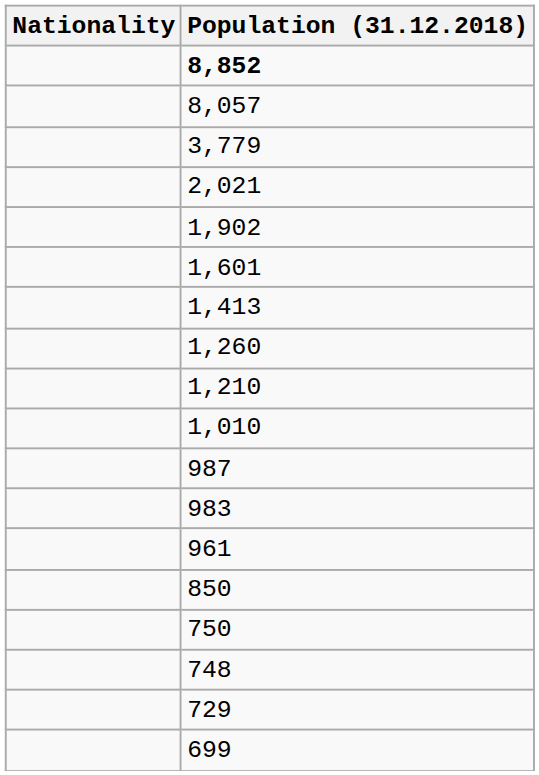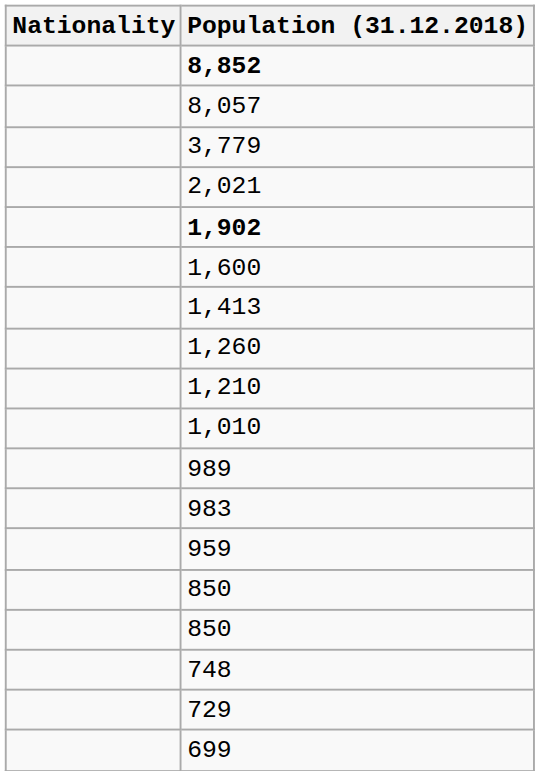(224, 227) normal -> (224, 227) bold
(224, 267) 1,601 -> (224, 267) 1,600
(209, 469) 987 -> (209, 469) 989
(209, 549) 961 -> (209, 549) 959
(209, 630) 750 -> (209, 630) 850
